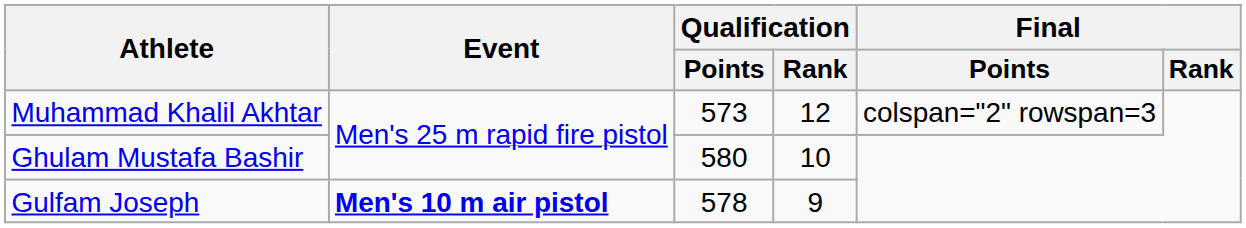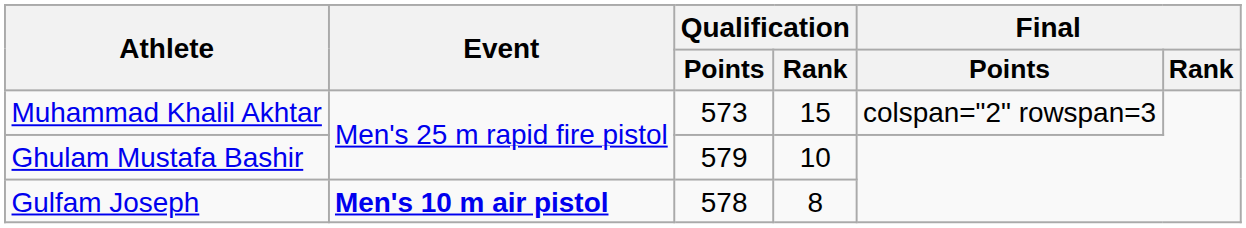(815, 113) 12 -> (815, 113) 15
(724, 157) 580 -> (724, 157) 579
(815, 201) 9 -> (815, 201) 8
